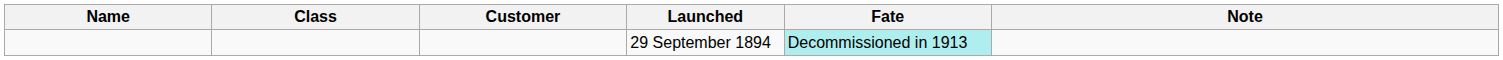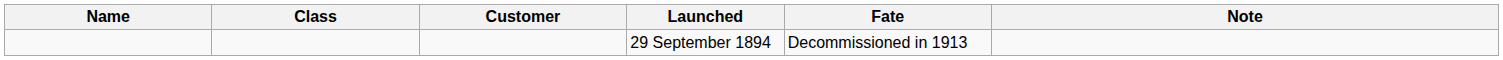(878, 42) paleturquoise background -> (878, 42) no background
